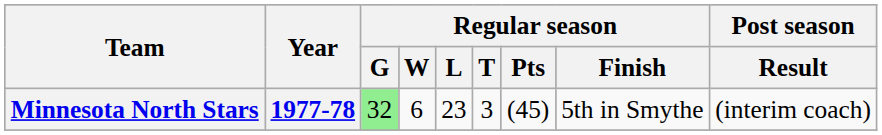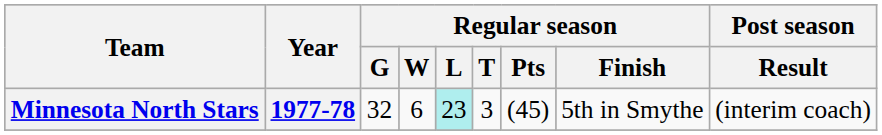(380, 109) lightgreen background -> (380, 109) no background
(454, 109) no background -> (454, 109) paleturquoise background
